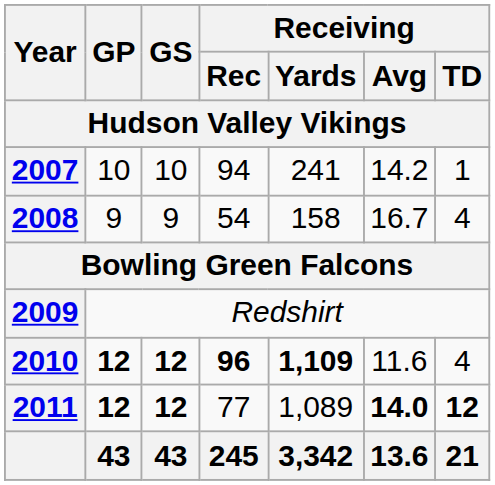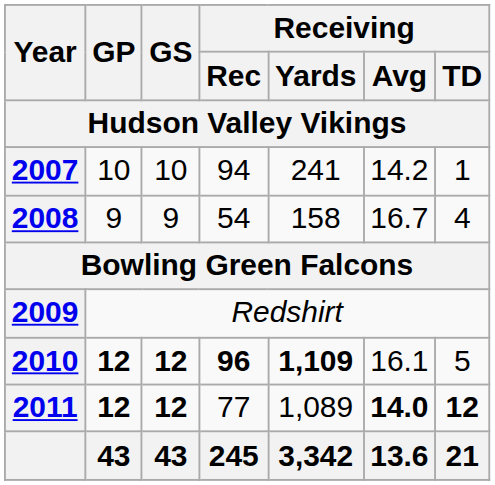(399, 360) 11.6 -> (399, 360) 16.1
(462, 360) 4 -> (462, 360) 5
